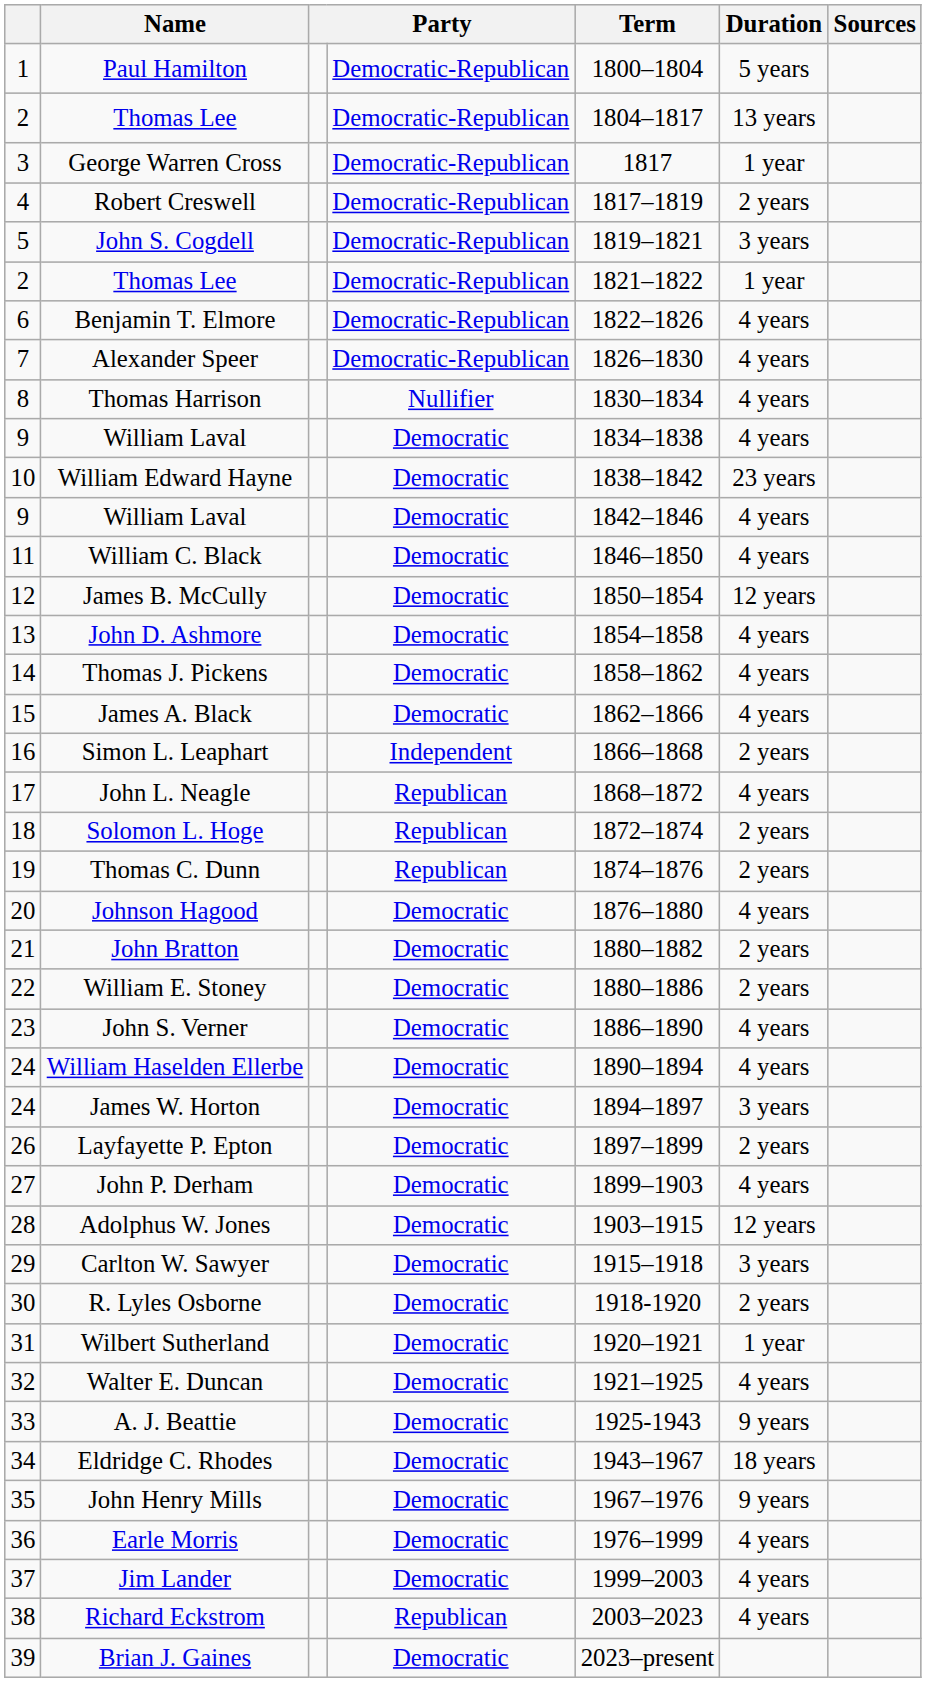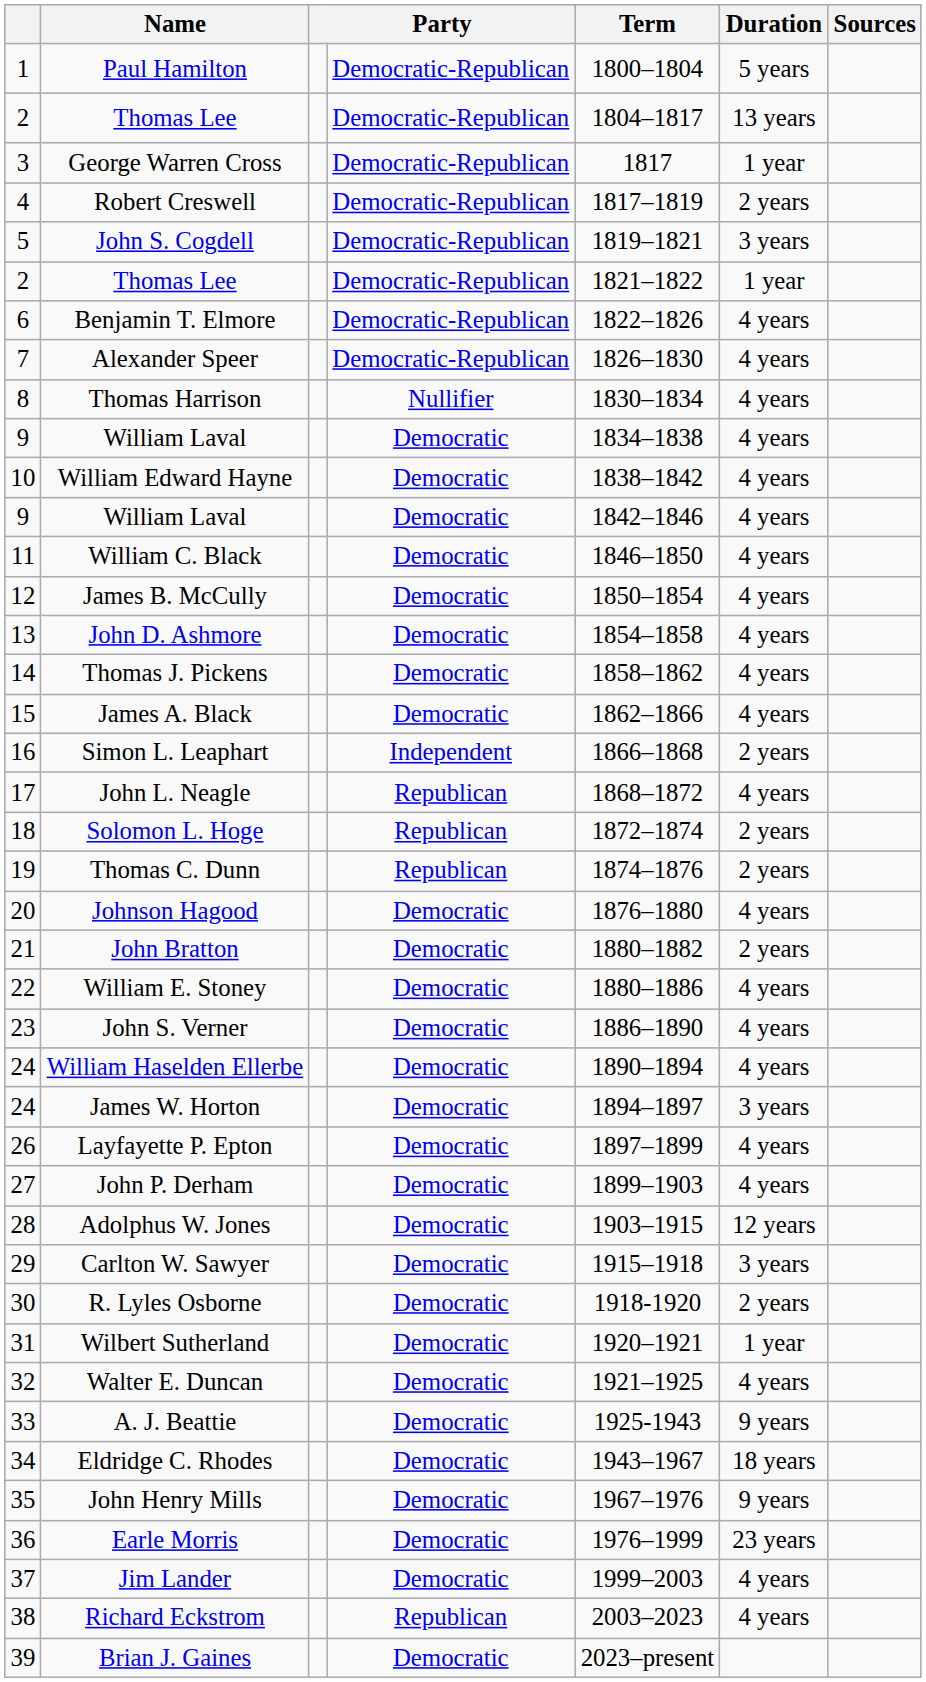(774, 477) 23 years -> (774, 477) 4 years
(774, 595) 12 years -> (774, 595) 4 years
(774, 988) 2 years -> (774, 988) 4 years
(774, 1145) 2 years -> (774, 1145) 4 years
(774, 1539) 4 years -> (774, 1539) 23 years
